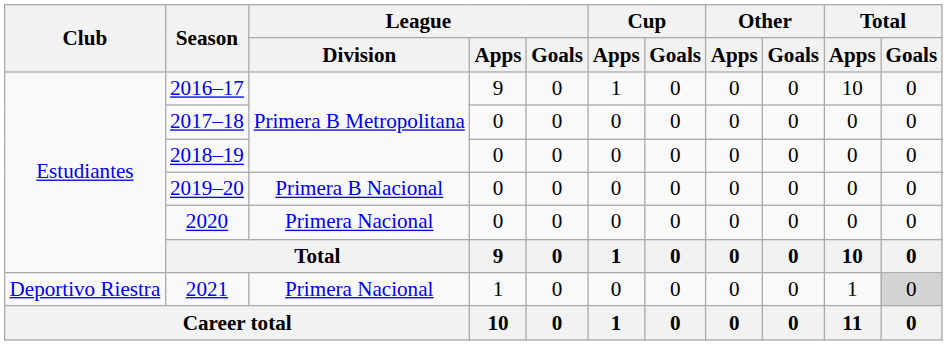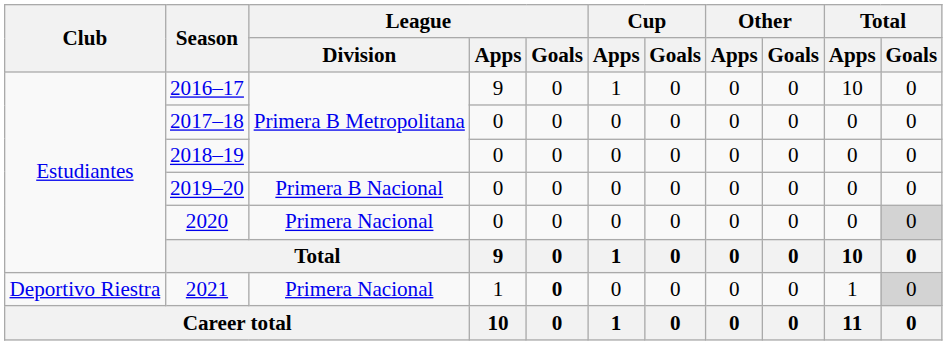(911, 222) no background -> (911, 222) lightgrey background
(557, 289) normal -> (557, 289) bold
